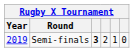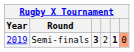(115, 40) normal -> (115, 40) bold
(124, 40) no background -> (124, 40) lightsalmon background
